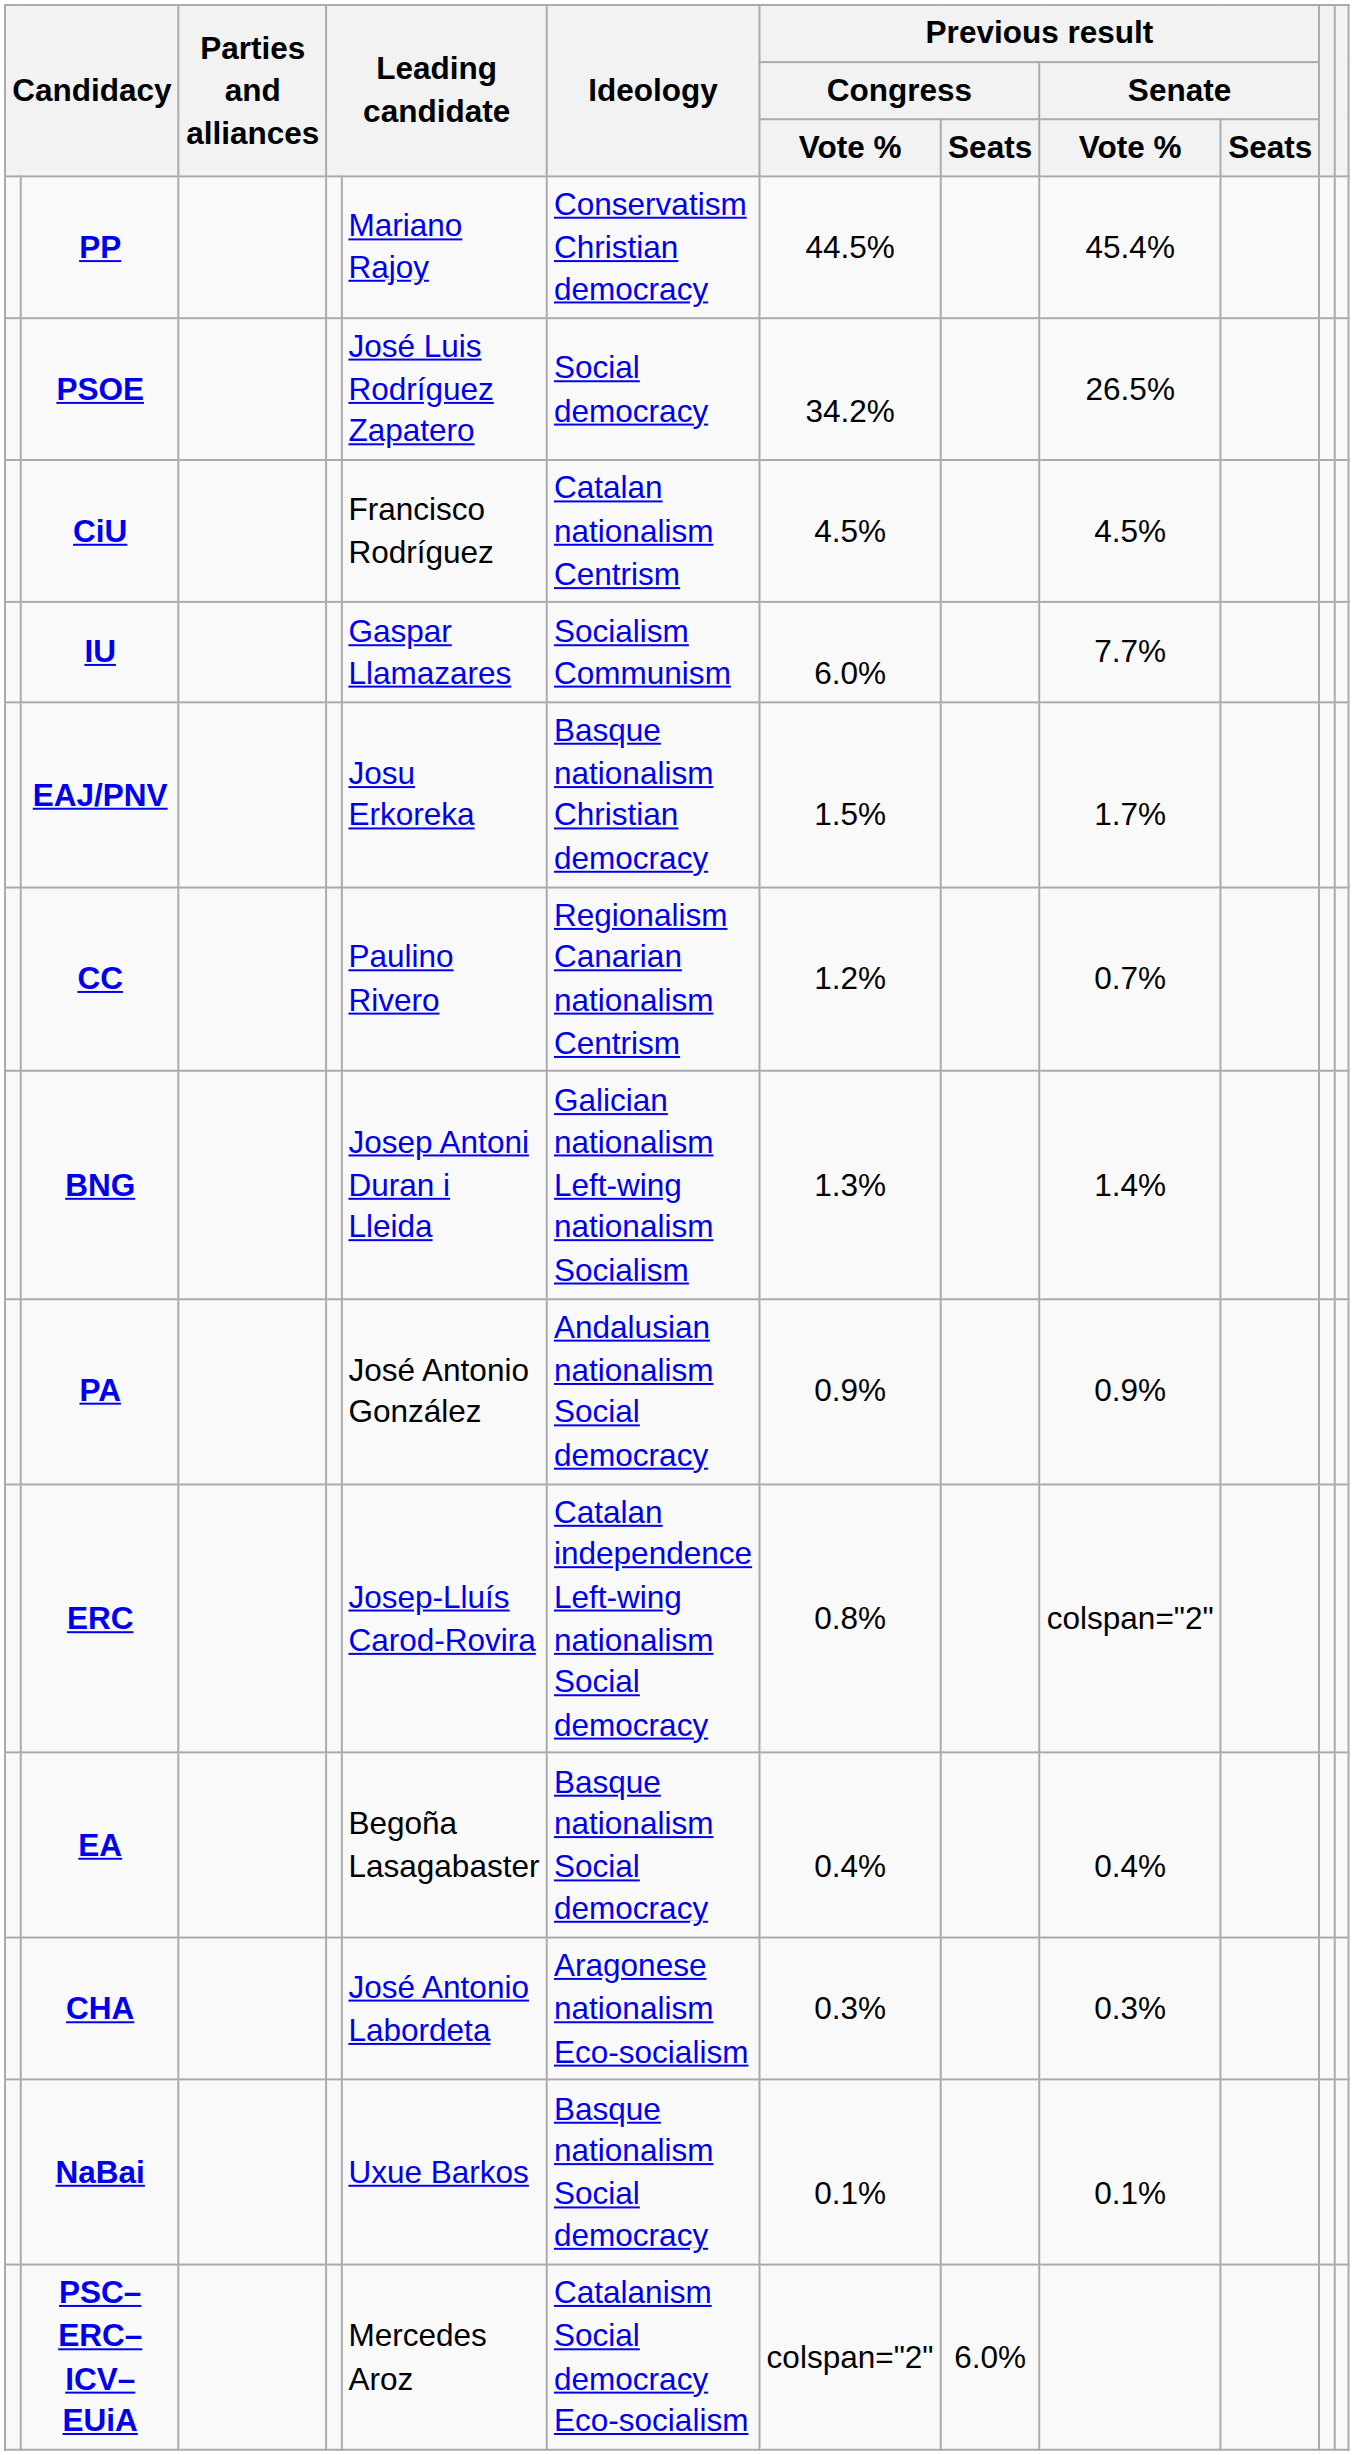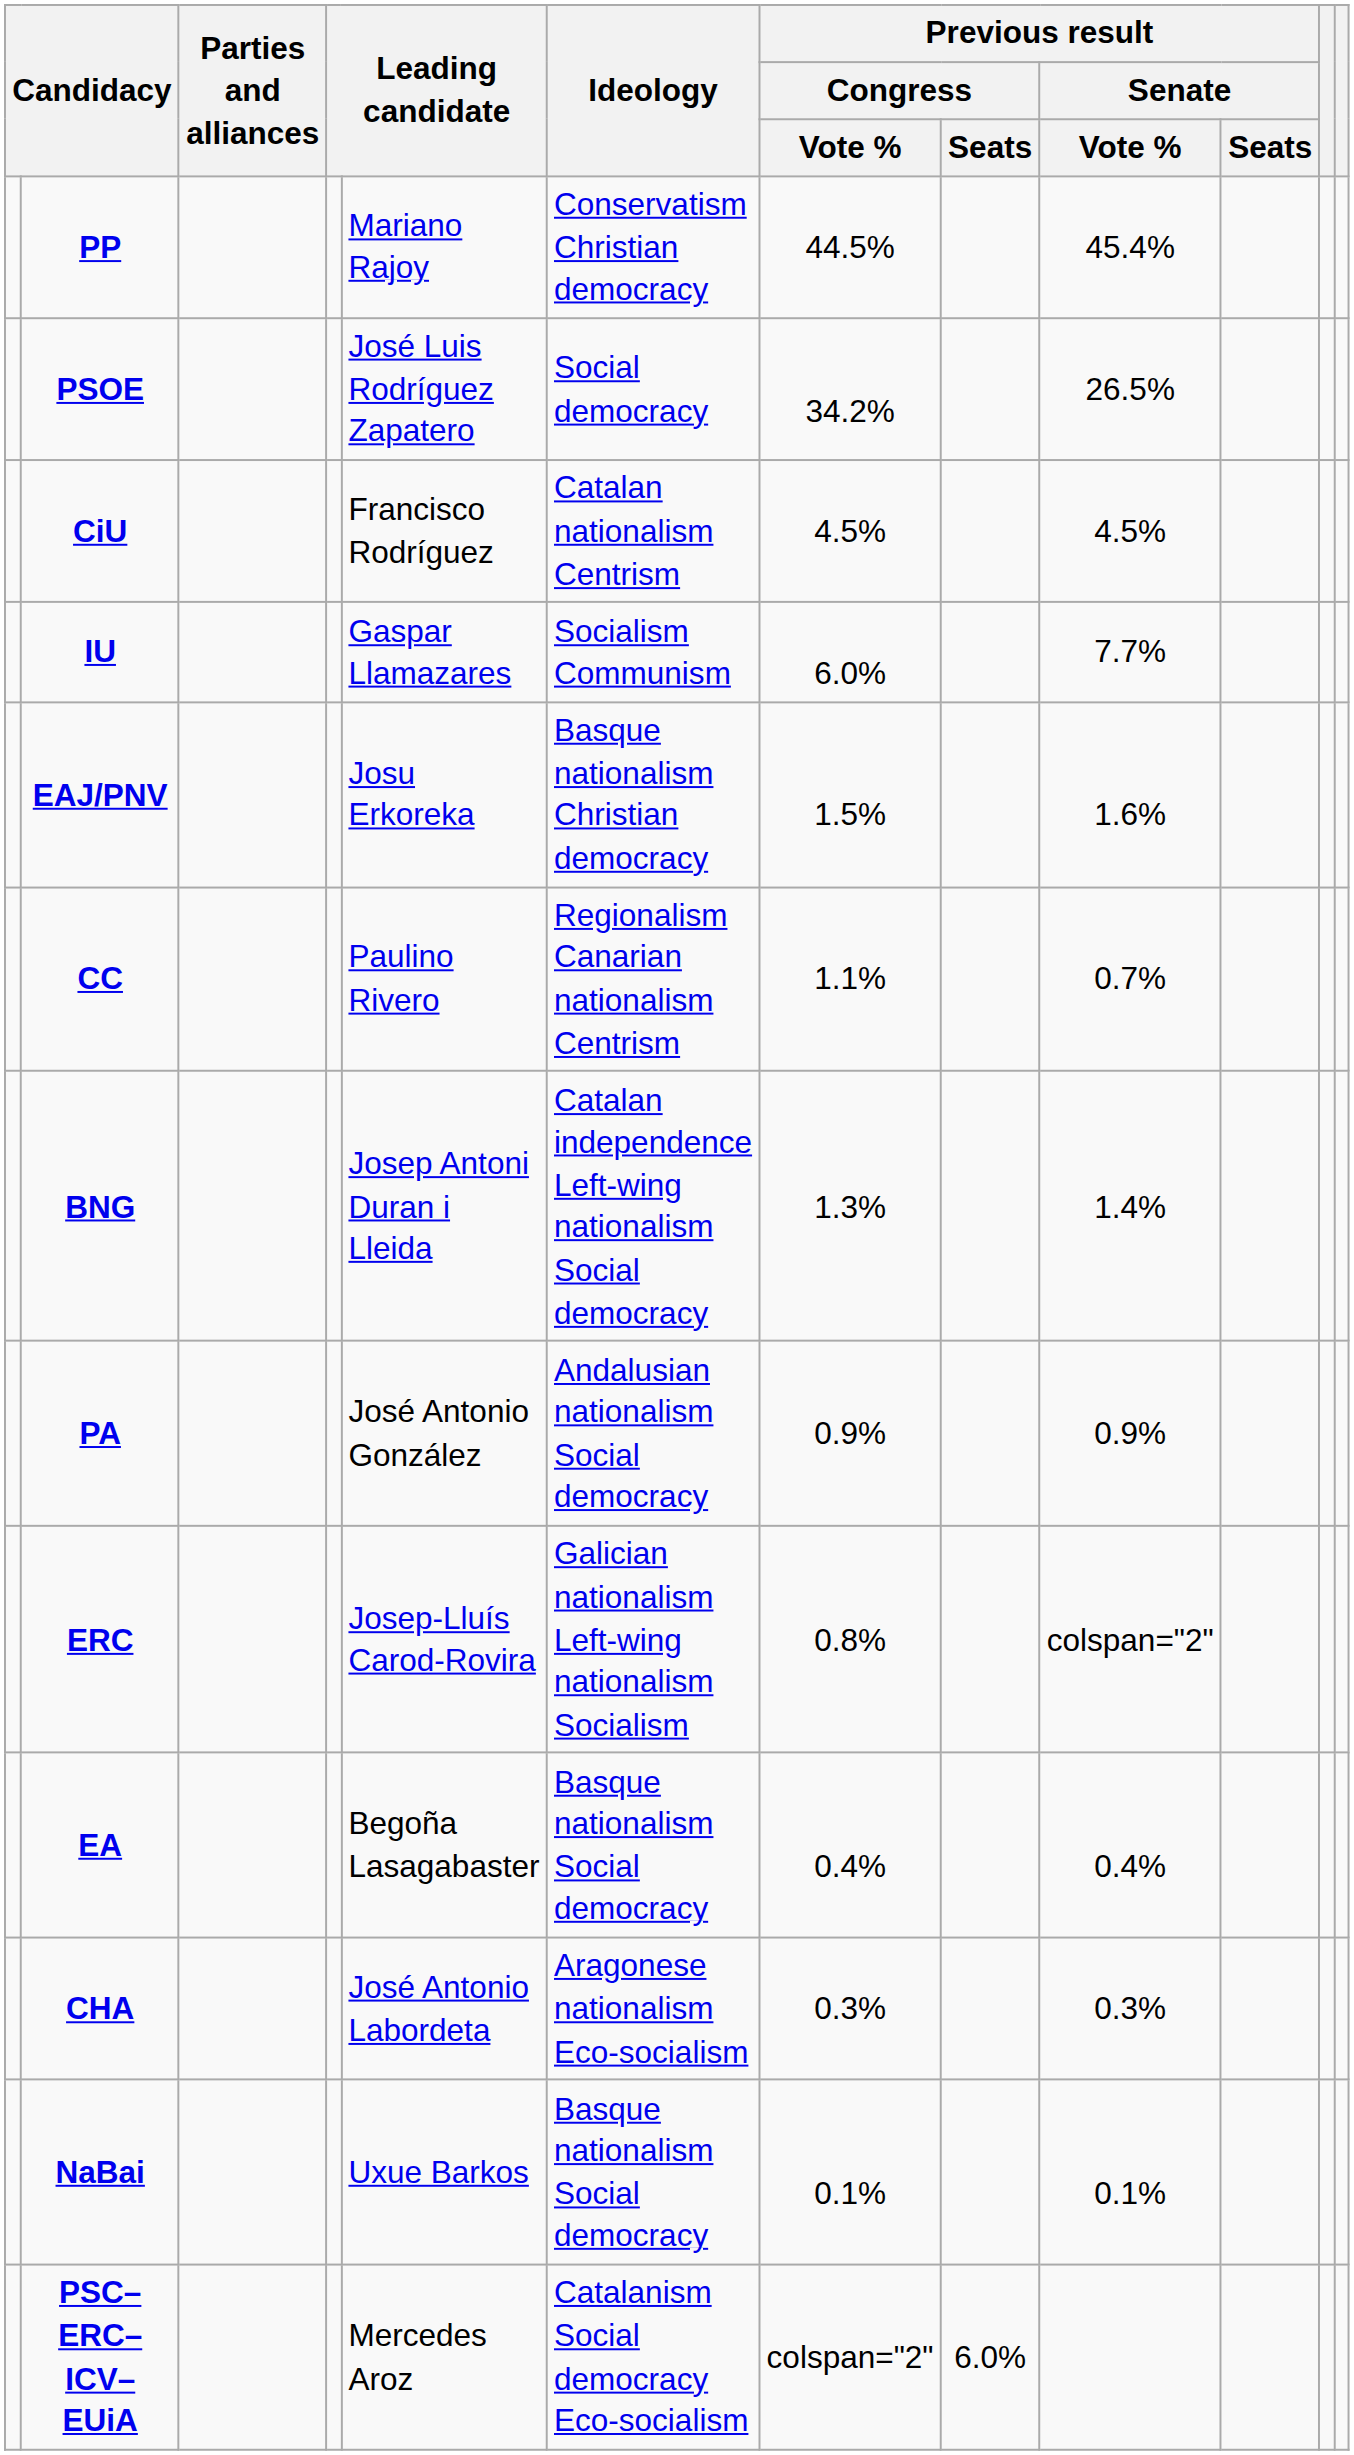(1130, 815) 1.7% -> (1130, 815) 1.6%
(850, 979) 1.2% -> (850, 979) 1.1%
(634, 1185) Galician nationalism Left-wing nationalism Socialism -> (653, 1206) Catalan independence Left-wing nationalism Social democracy
(653, 1618) Catalan independence Left-wing nationalism Social democracy -> (634, 1639) Galician nationalism Left-wing nationalism Socialism
